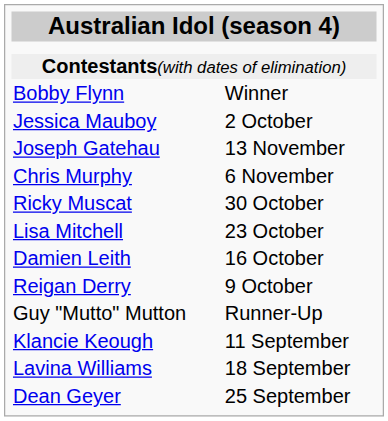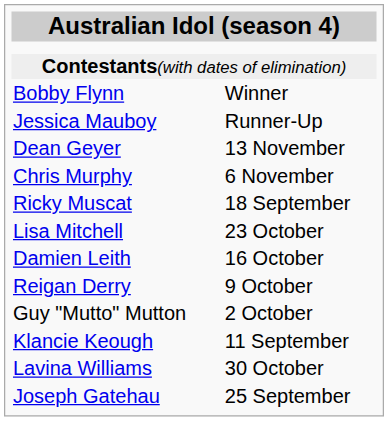(269, 121) 2 October -> (274, 121) Runner-Up
(86, 149) Joseph Gatehau -> (67, 149) Dean Geyer
(274, 204) 30 October -> (288, 204) 18 September
(274, 314) Runner-Up -> (269, 314) 2 October
(288, 369) 18 September -> (274, 369) 30 October
(67, 396) Dean Geyer -> (86, 396) Joseph Gatehau
